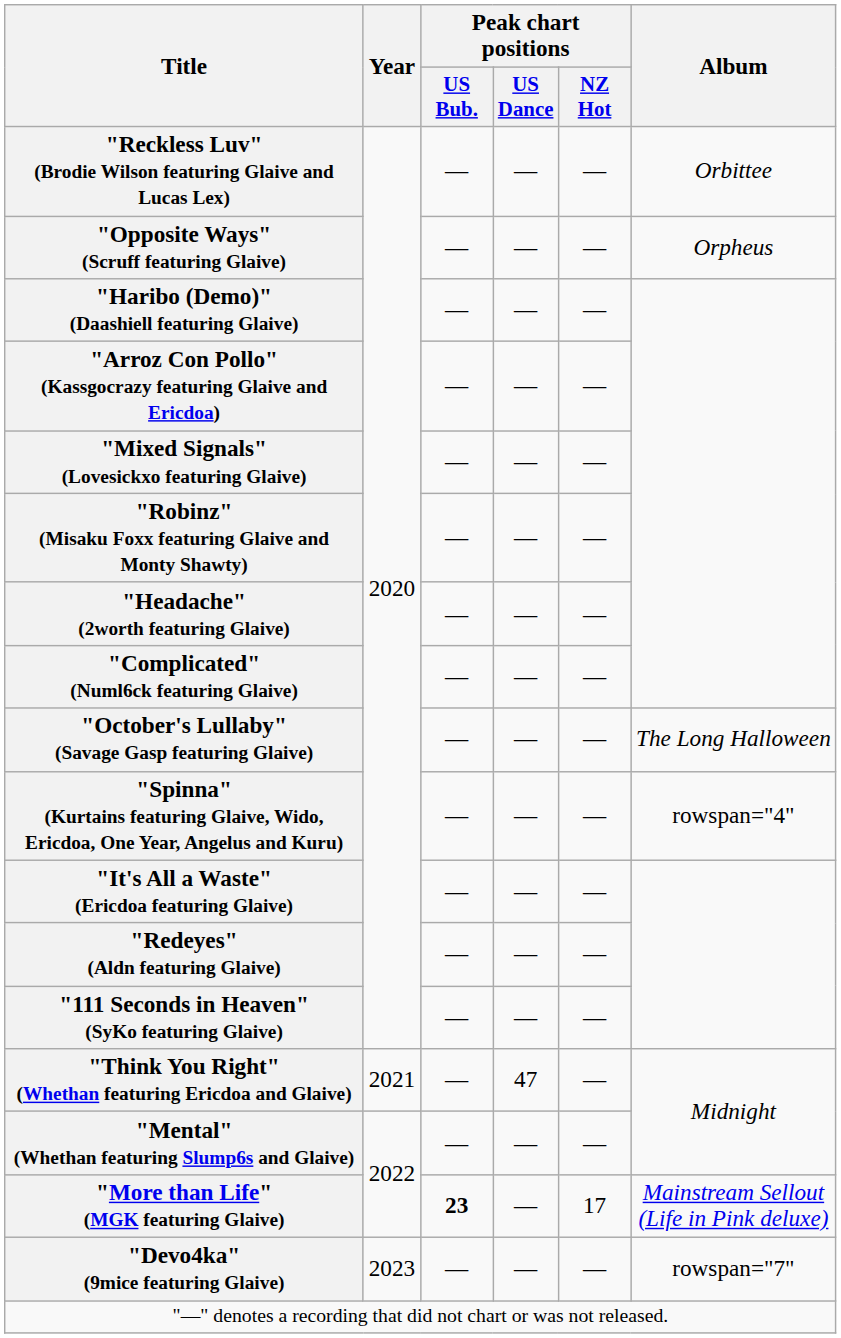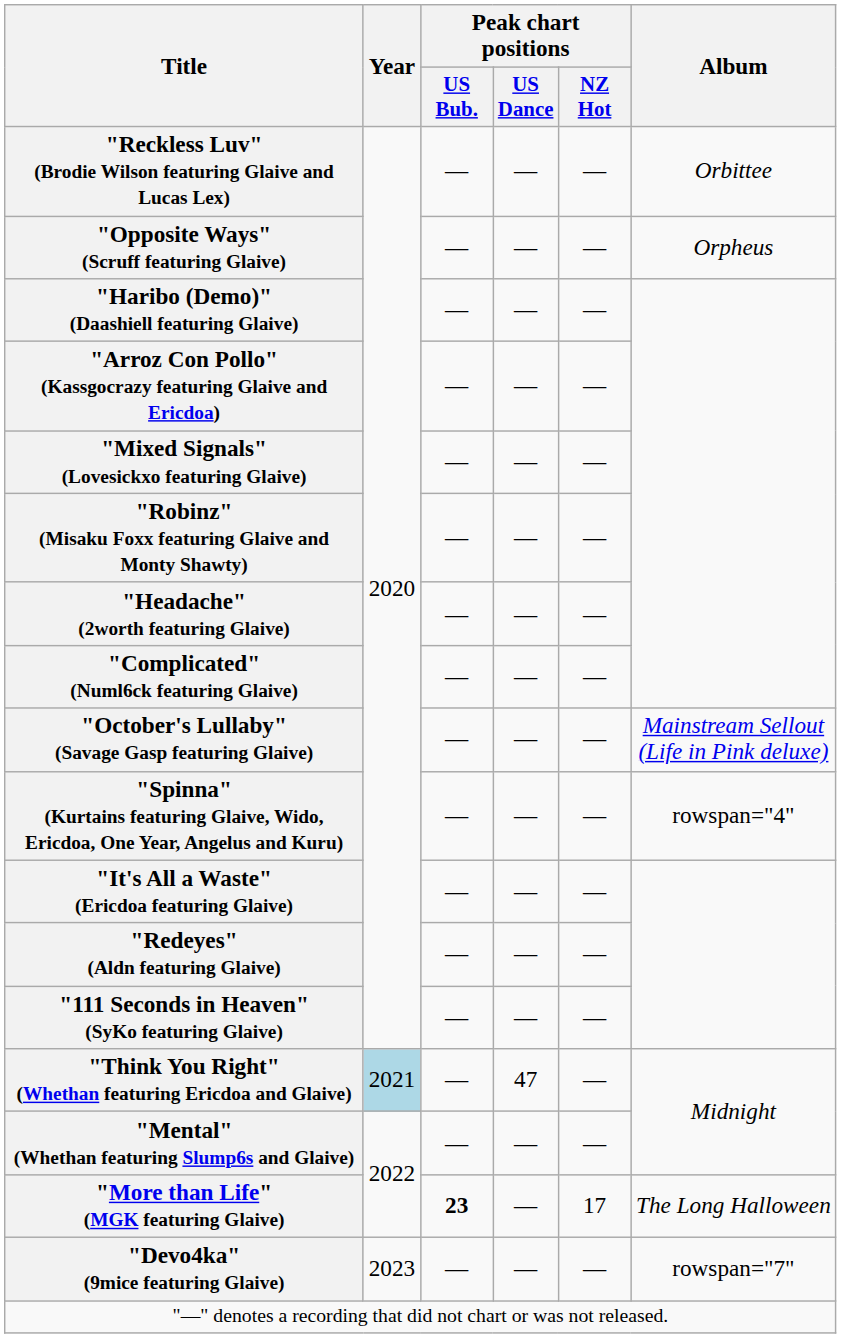(733, 739) The Long Halloween -> (733, 739) Mainstream Sellout (Life in Pink deluxe)
(392, 1079) no background -> (392, 1079) lightblue background
(733, 1205) Mainstream Sellout (Life in Pink deluxe) -> (733, 1205) The Long Halloween
